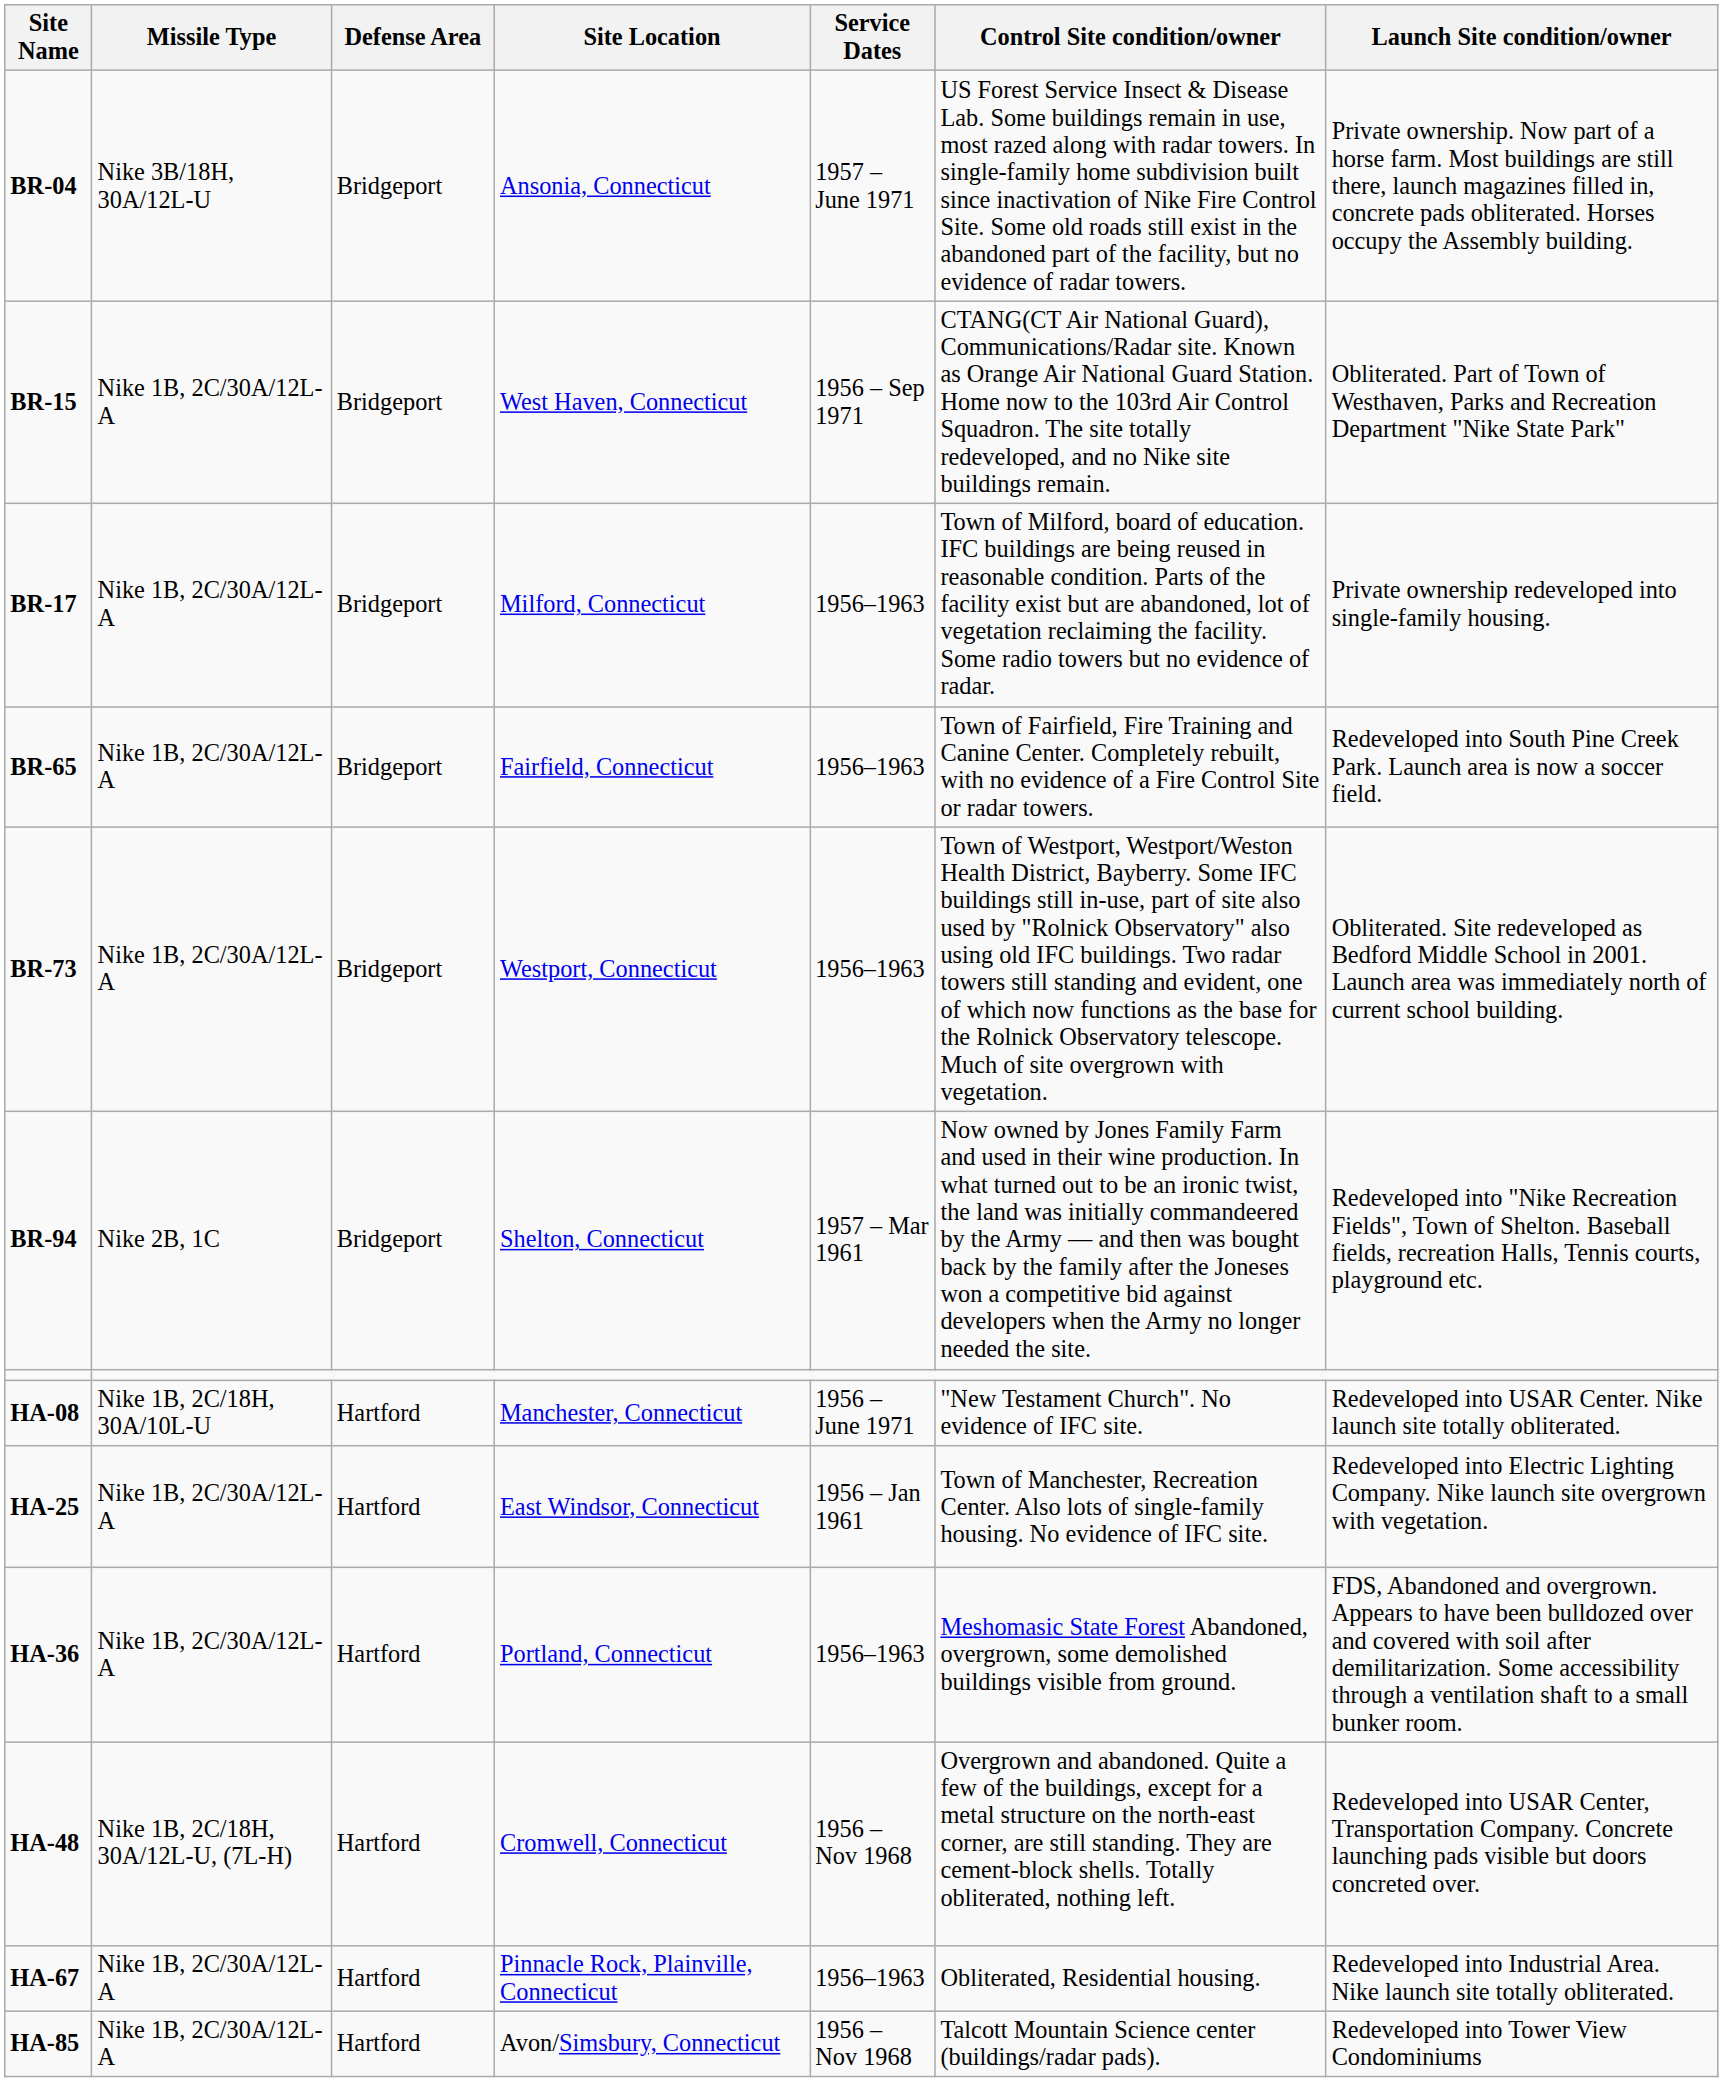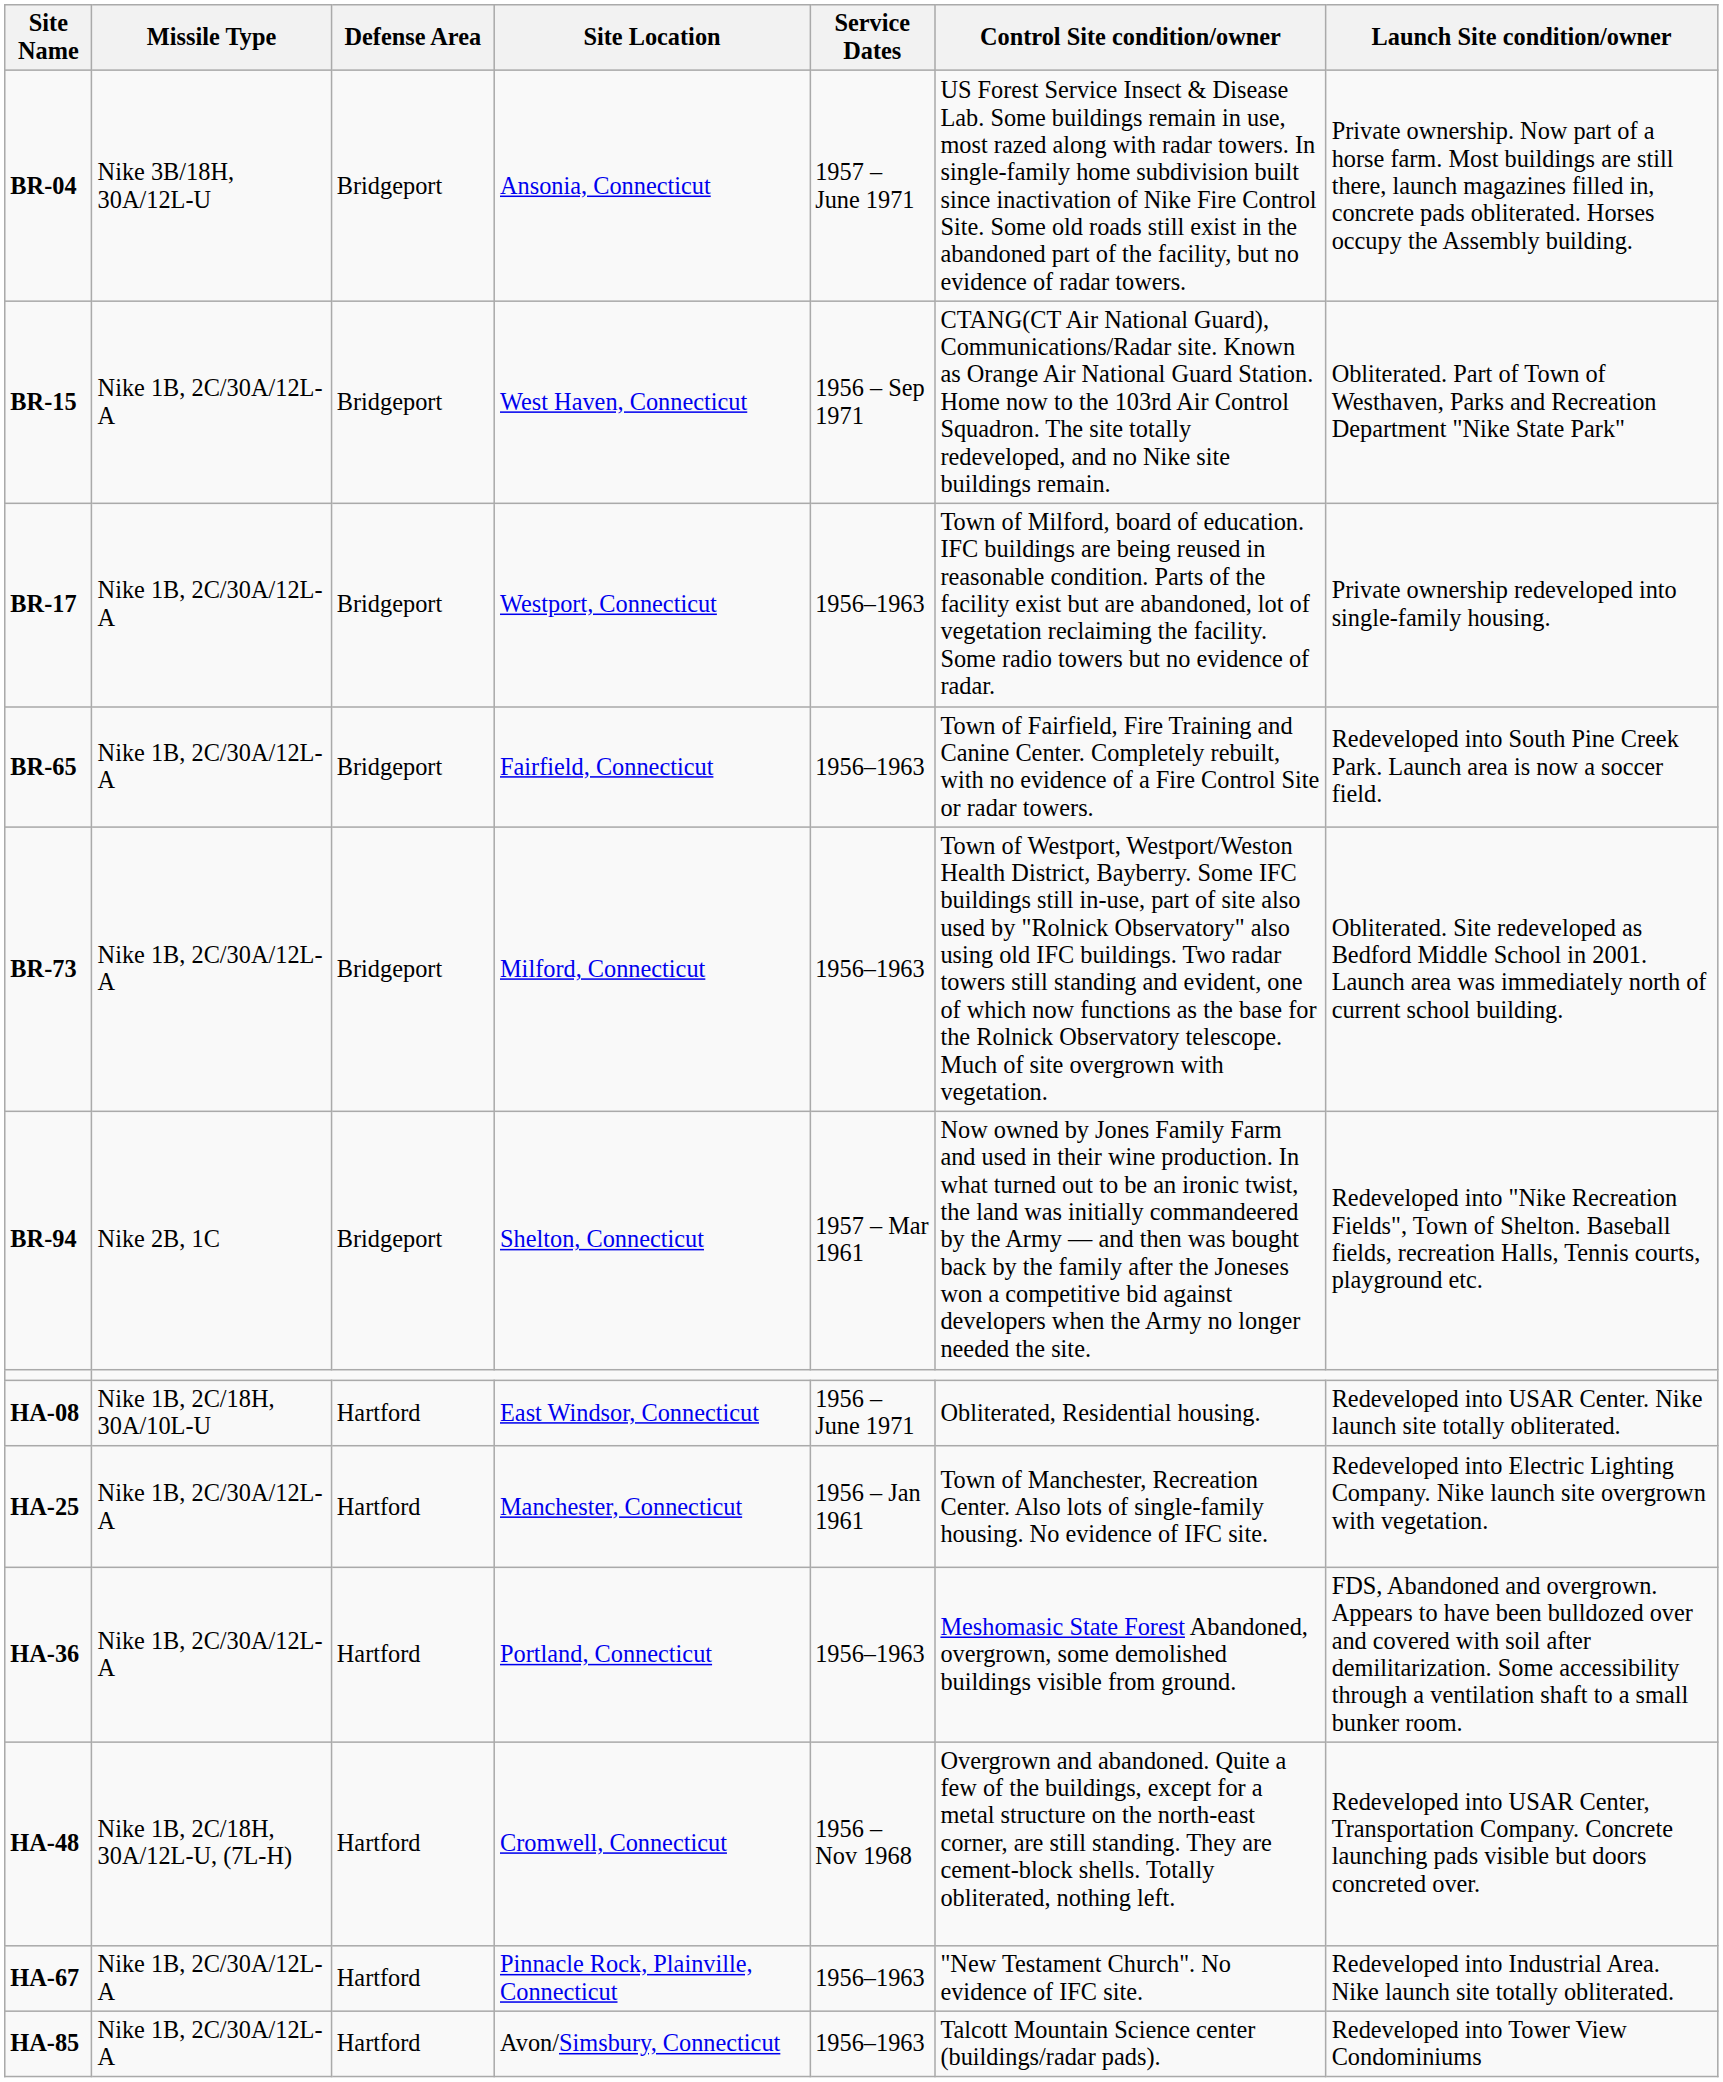(603, 604) Milford, Connecticut -> (608, 604) Westport, Connecticut
(608, 969) Westport, Connecticut -> (603, 969) Milford, Connecticut
(621, 1413) Manchester, Connecticut -> (629, 1413) East Windsor, Connecticut
(1086, 1413) "New Testament Church". No evidence of IFC site. -> (1100, 1413) Obliterated, Residential housing.
(629, 1506) East Windsor, Connecticut -> (621, 1506) Manchester, Connecticut
(1100, 1977) Obliterated, Residential housing. -> (1086, 1977) "New Testament Church". No evidence of IFC site.
(864, 2043) 1956 – Nov 1968 -> (870, 2043) 1956–1963
